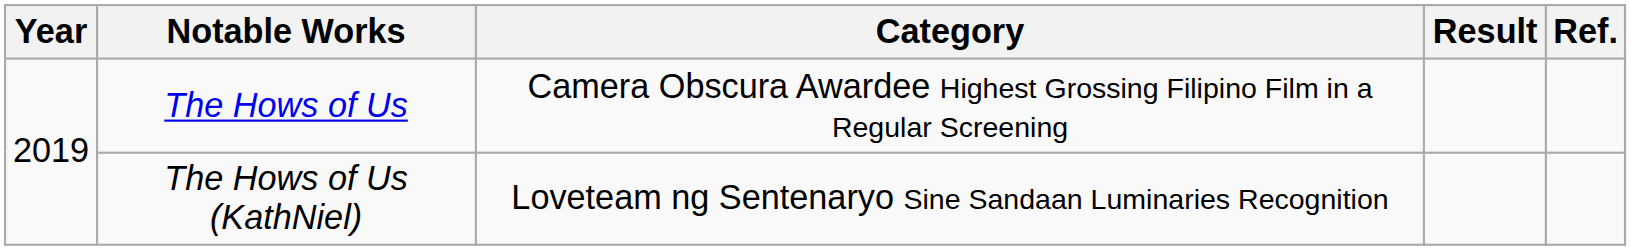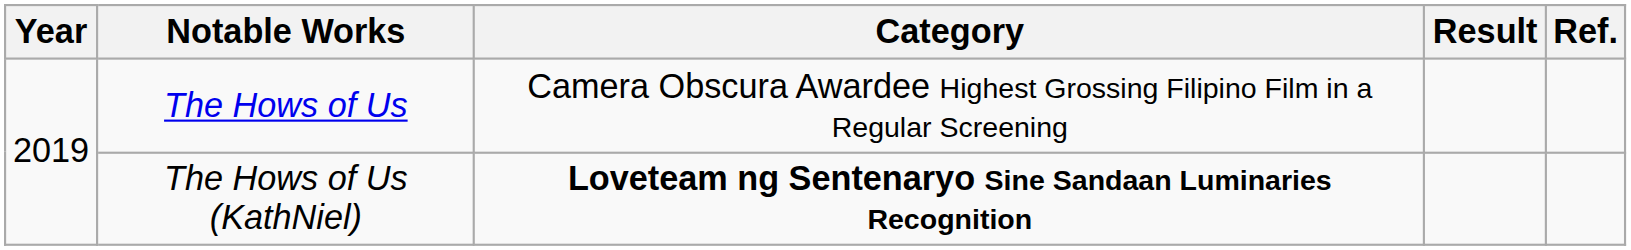(950, 198) normal -> (950, 198) bold
